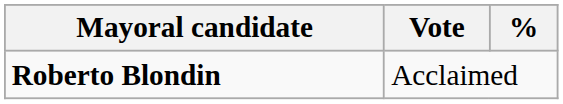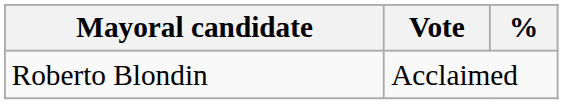(116, 74) bold -> (110, 74) normal
